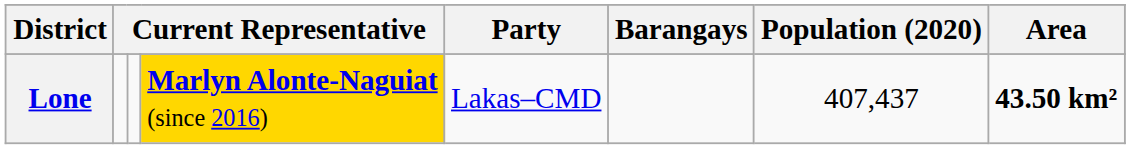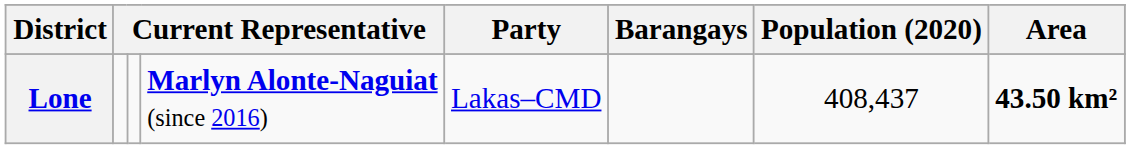(292, 97) gold background -> (292, 97) no background
(871, 98) 407,437 -> (871, 98) 408,437
